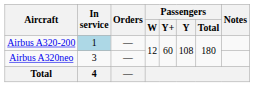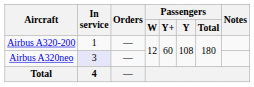(94, 43) lightblue background -> (94, 43) no background
(94, 58) no background -> (94, 58) lavender background
